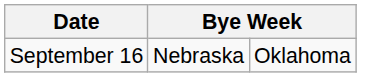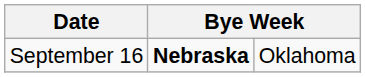(199, 55) normal -> (201, 55) bold
